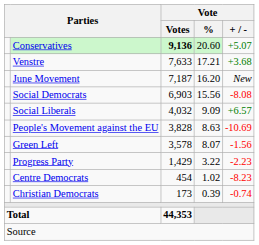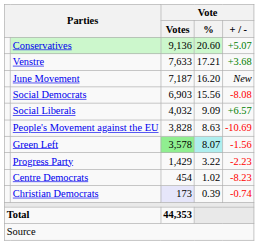(180, 45) bold -> (180, 45) normal
(180, 144) no background -> (180, 144) lightgreen background
(211, 144) no background -> (211, 144) paleturquoise background
(184, 194) no background -> (184, 194) lavender background
